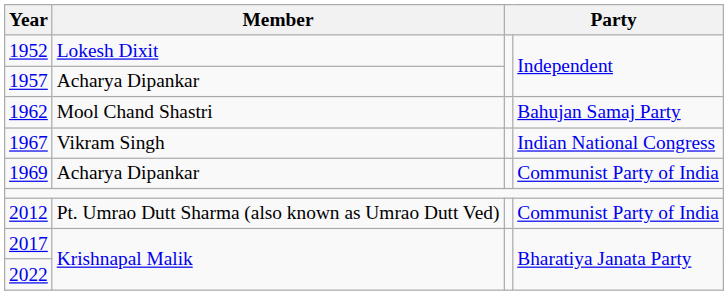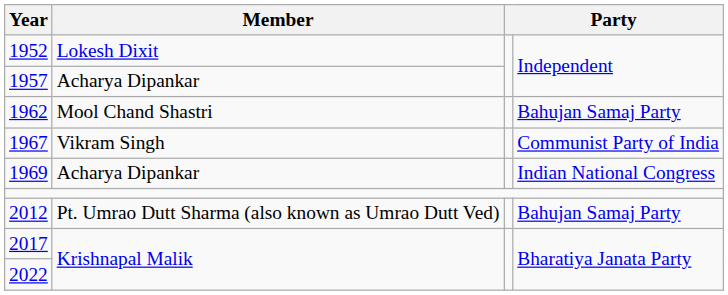(616, 142) Indian National Congress -> (618, 142) Communist Party of India
(618, 173) Communist Party of India -> (616, 173) Indian National Congress
(618, 212) Communist Party of India -> (599, 212) Bahujan Samaj Party
